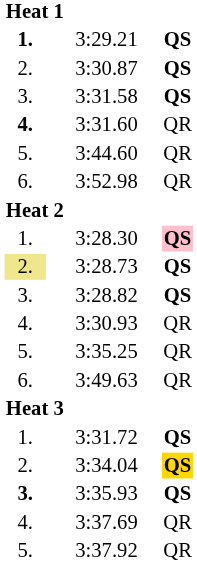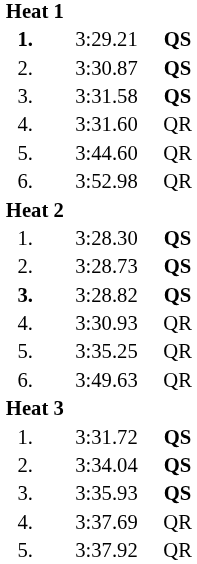(25, 124) bold -> (25, 124) normal
(178, 238) pink background -> (178, 238) no background
(25, 266) khaki background -> (25, 266) no background
(25, 295) normal -> (25, 295) bold
(178, 465) gold background -> (178, 465) no background
(25, 493) bold -> (25, 493) normal
